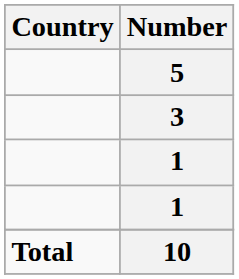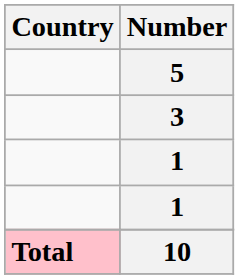(42, 251) no background -> (42, 251) pink background
